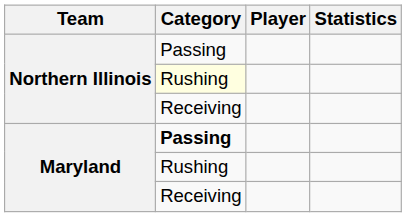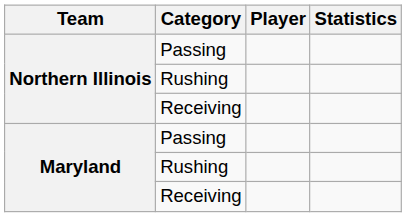(194, 78) lightyellow background -> (194, 78) no background
(196, 137) bold -> (193, 137) normal
